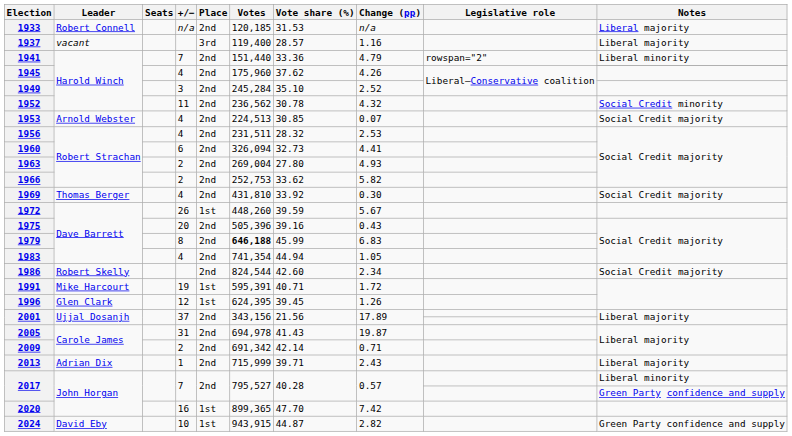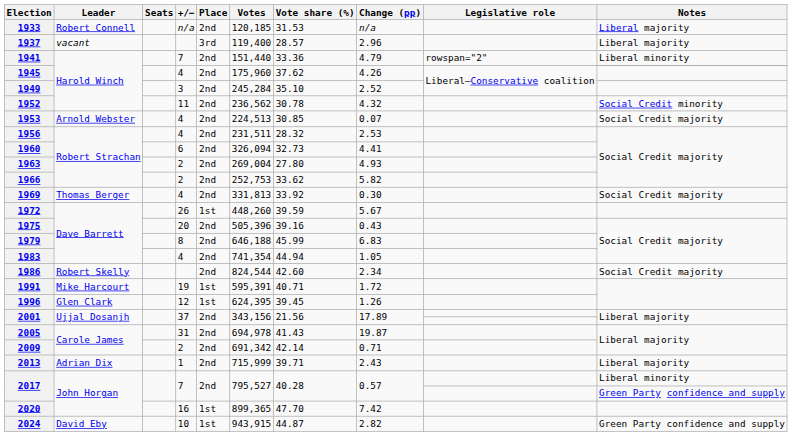(370, 42) 1.16 -> (370, 42) 2.96
(251, 195) 431,810 -> (251, 195) 331,813
(251, 241) bold -> (251, 241) normal
